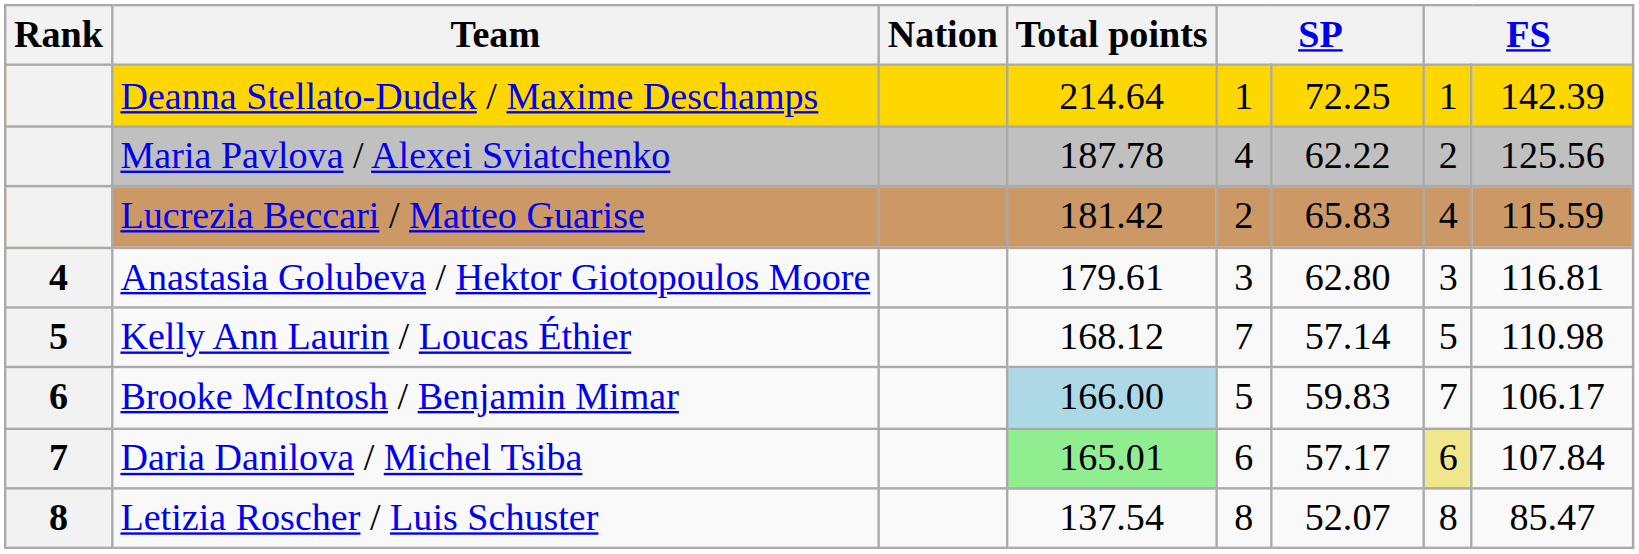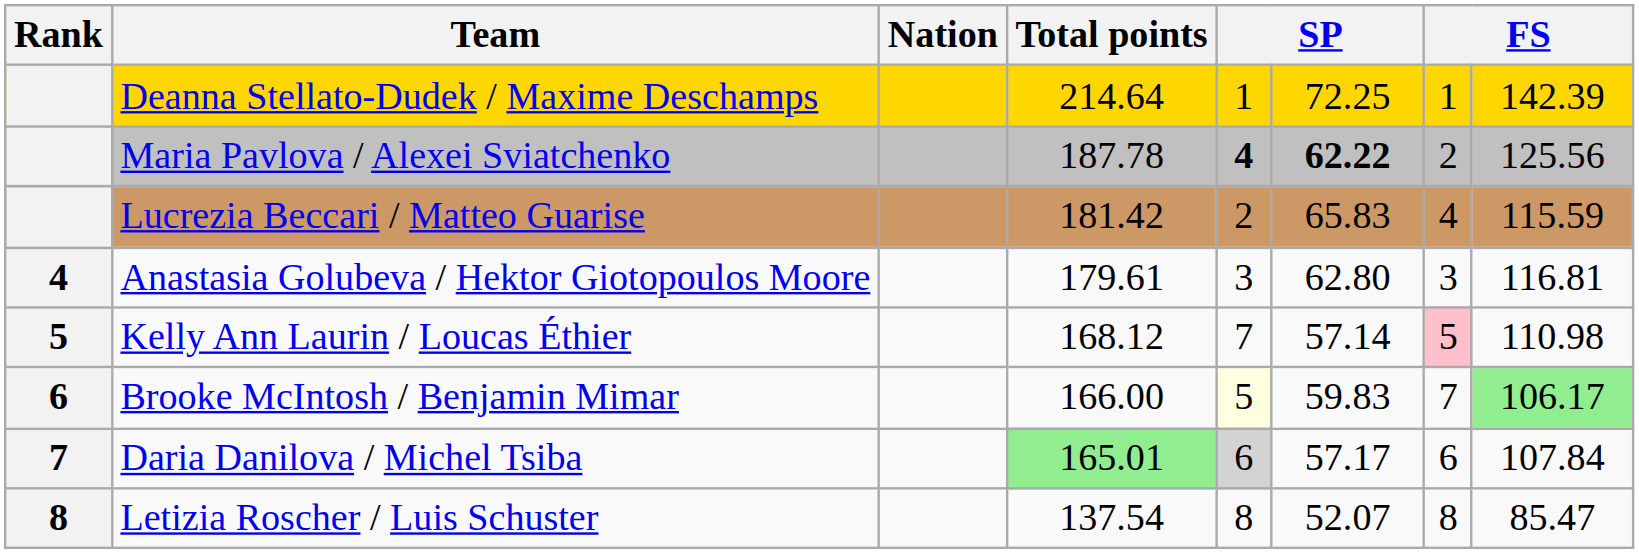(1244, 155) normal -> (1244, 155) bold
(1348, 155) normal -> (1348, 155) bold
(1448, 336) no background -> (1448, 336) pink background
(1112, 397) lightblue background -> (1112, 397) no background
(1244, 397) no background -> (1244, 397) lightyellow background
(1552, 397) no background -> (1552, 397) lightgreen background
(1244, 457) no background -> (1244, 457) lightgrey background
(1448, 457) khaki background -> (1448, 457) no background
